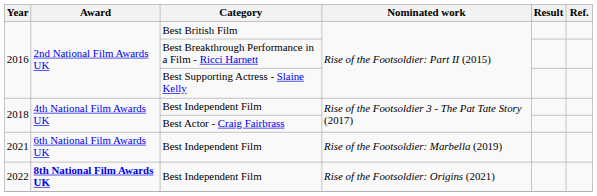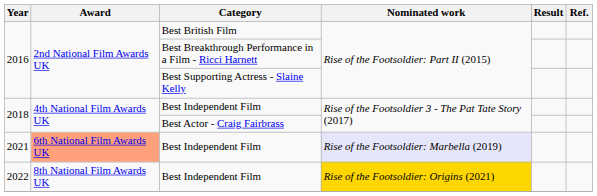(90, 147) no background -> (90, 147) lightsalmon background
(413, 147) no background -> (413, 147) lavender background
(94, 176) bold -> (90, 176) normal
(409, 176) no background -> (409, 176) gold background
